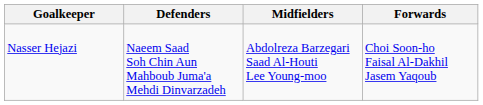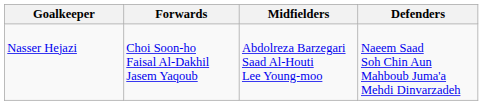columns swapped: (183, 14) <-> (420, 14)
